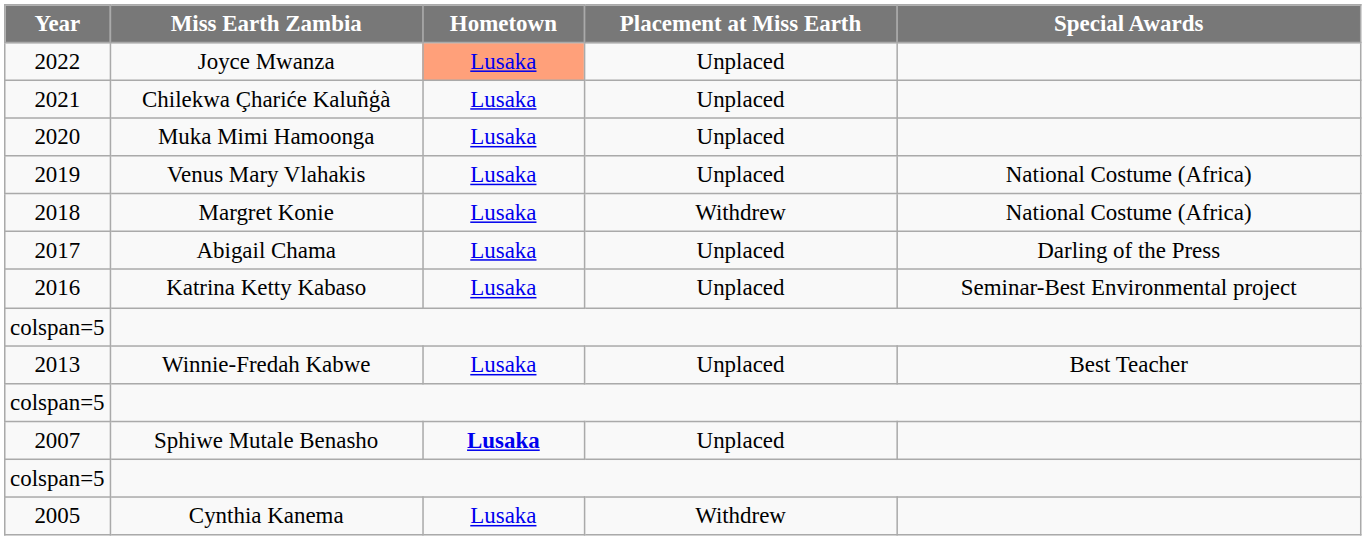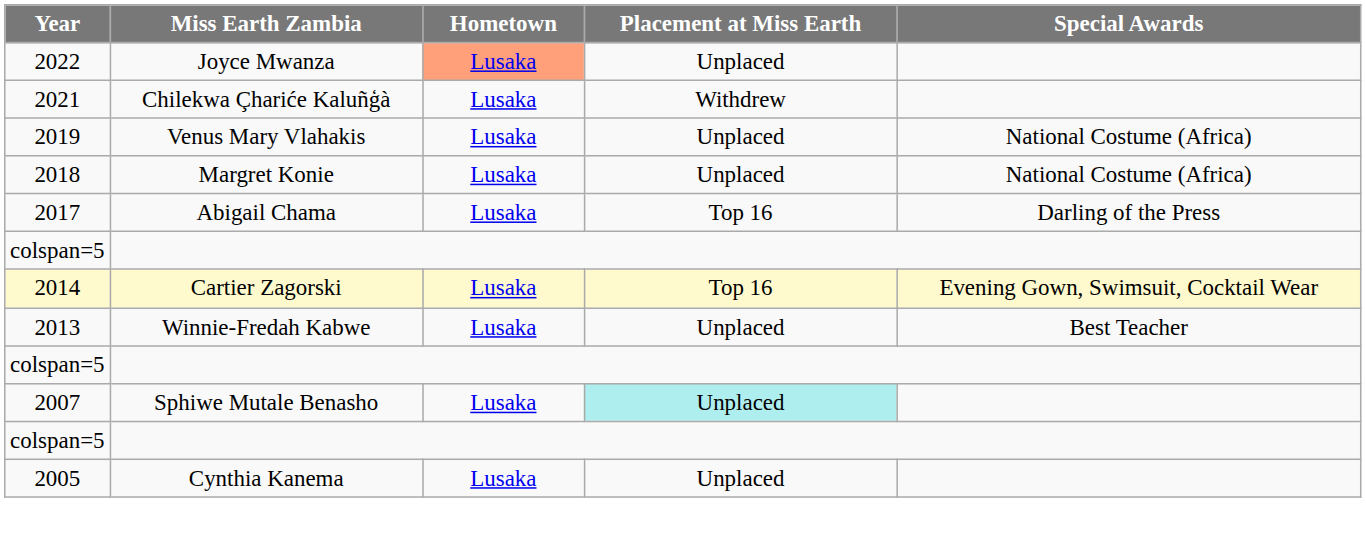(741, 99) Unplaced -> (741, 99) Withdrew
- row: (57, 137)
(741, 212) Withdrew -> (741, 174) Unplaced
(741, 250) Unplaced -> (741, 212) Top 16
- row: (57, 288)
+ row: (57, 288)
(503, 439) bold -> (503, 402) normal
(741, 439) no background -> (741, 402) paleturquoise background
(741, 515) Withdrew -> (741, 477) Unplaced
